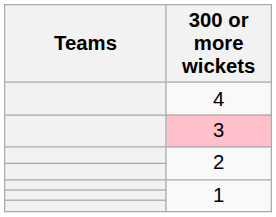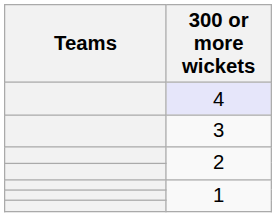(219, 98) no background -> (219, 98) lavender background
(219, 130) pink background -> (219, 130) no background
